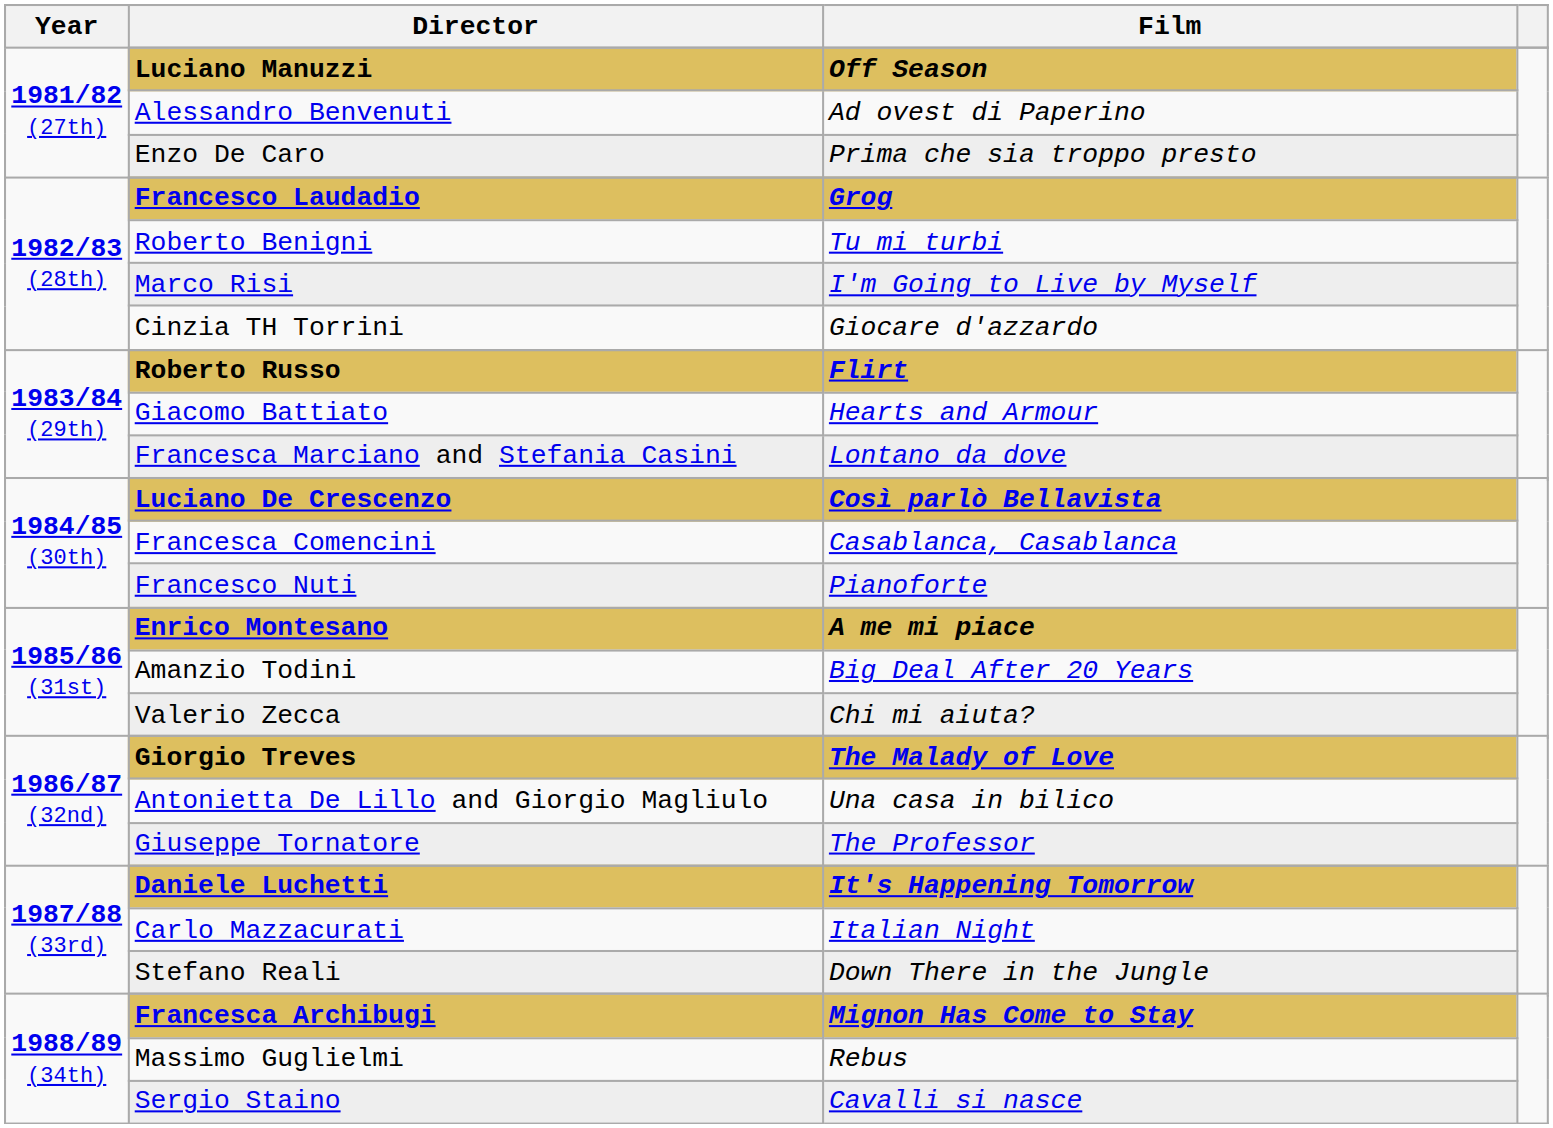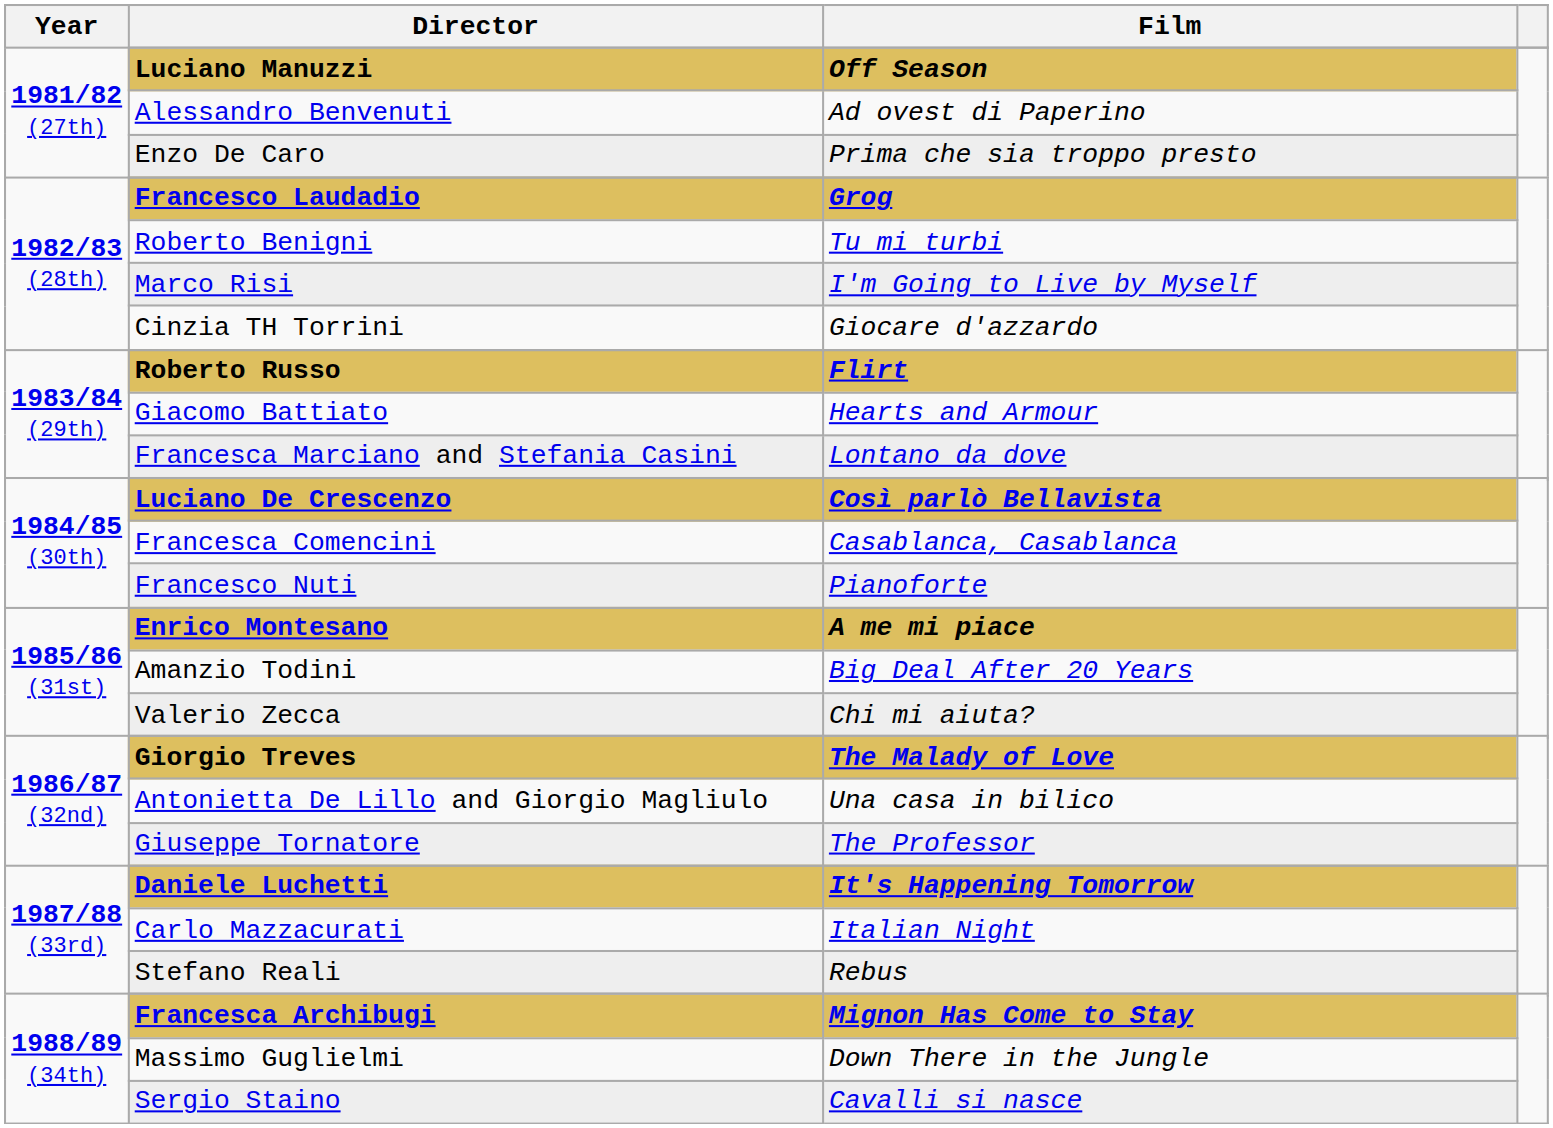(1019, 973) Down There in the Jungle -> (869, 973) Rebus
(869, 1059) Rebus -> (1019, 1059) Down There in the Jungle
